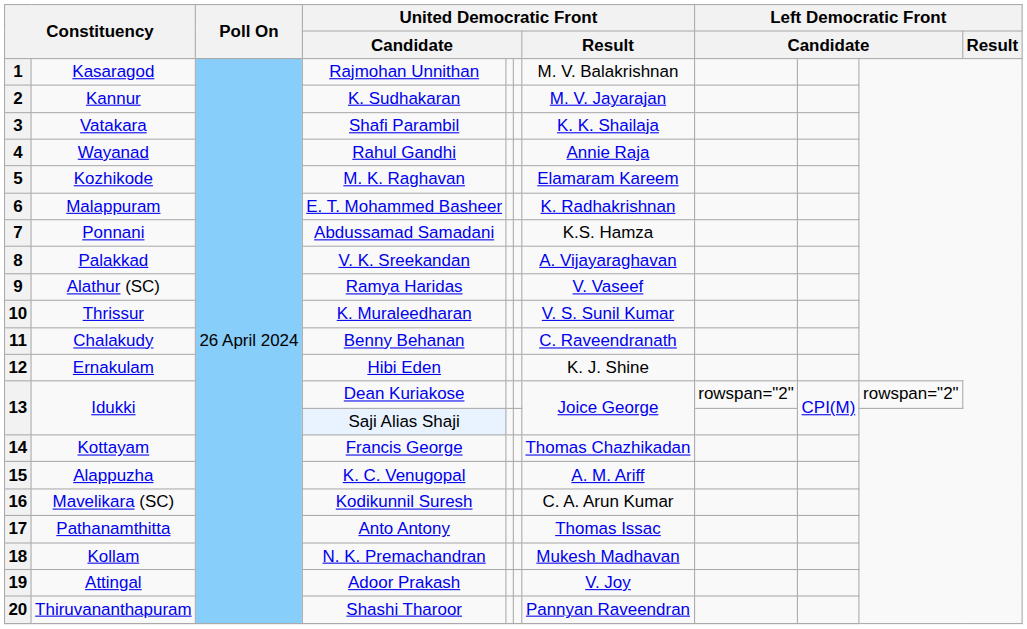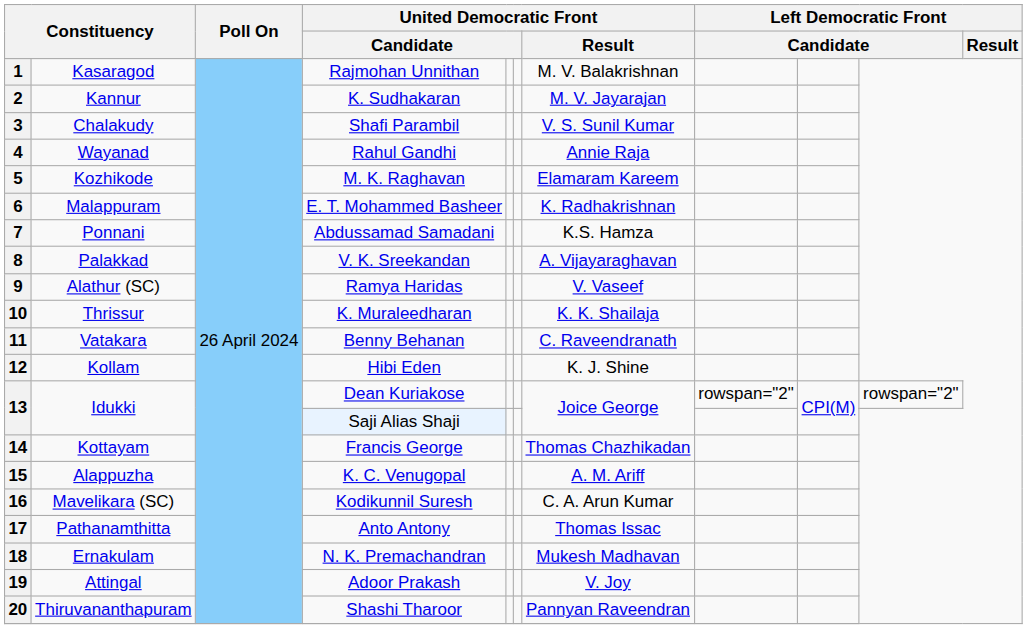(113, 125) Vatakara -> (113, 125) Chalakudy
(608, 125) K. K. Shailaja -> (608, 125) V. S. Sunil Kumar
(608, 313) V. S. Sunil Kumar -> (608, 313) K. K. Shailaja
(113, 340) Chalakudy -> (113, 340) Vatakara
(113, 367) Ernakulam -> (113, 367) Kollam
(113, 555) Kollam -> (113, 555) Ernakulam
